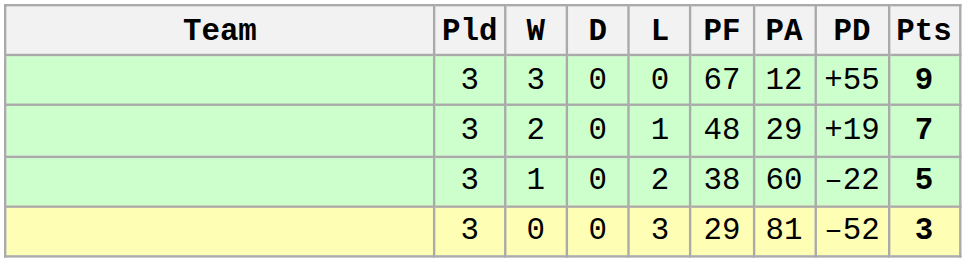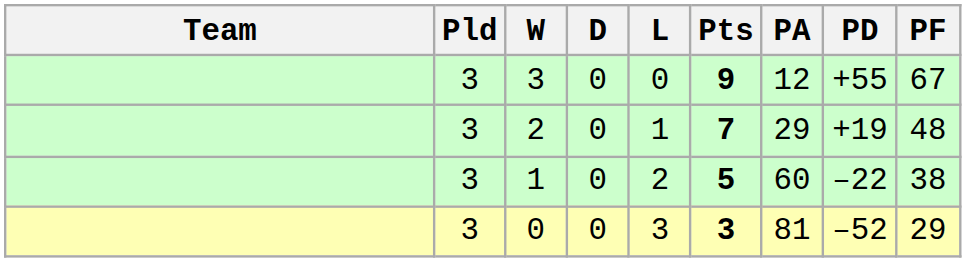columns swapped: (722, 30) <-> (924, 30)
